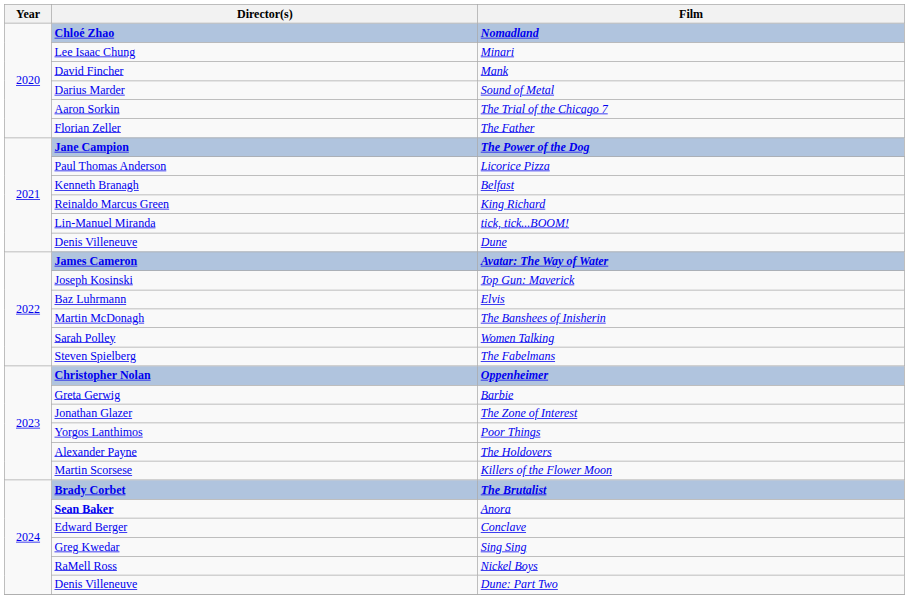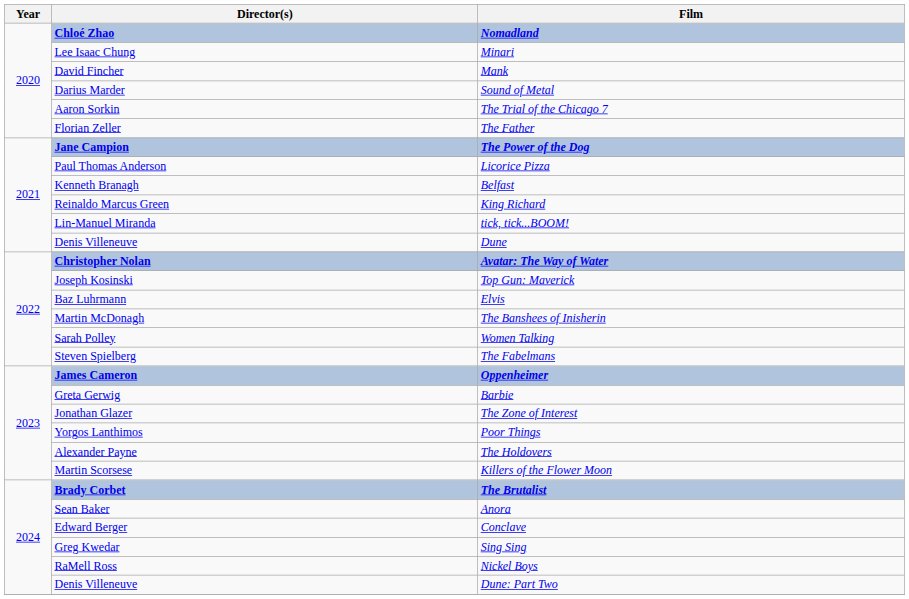(96, 261) James Cameron -> (103, 261) Christopher Nolan
(103, 375) Christopher Nolan -> (96, 375) James Cameron
(84, 508) bold -> (82, 508) normal
